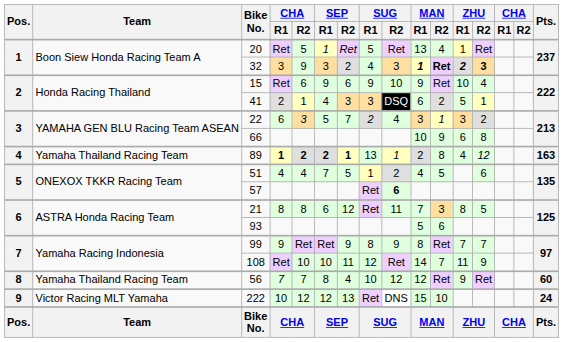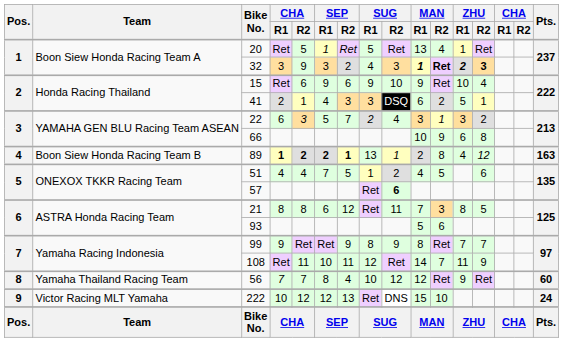(112, 155) Yamaha Thailand Racing Team -> (118, 155) Boon Siew Honda Racing Team B
(303, 261) 10 -> (303, 261) 11
